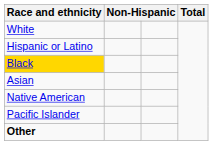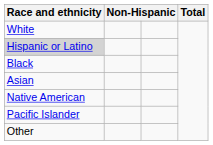(50, 47) no background -> (50, 47) lightgrey background
(20, 64) gold background -> (20, 64) no background
(21, 132) bold -> (20, 132) normal
